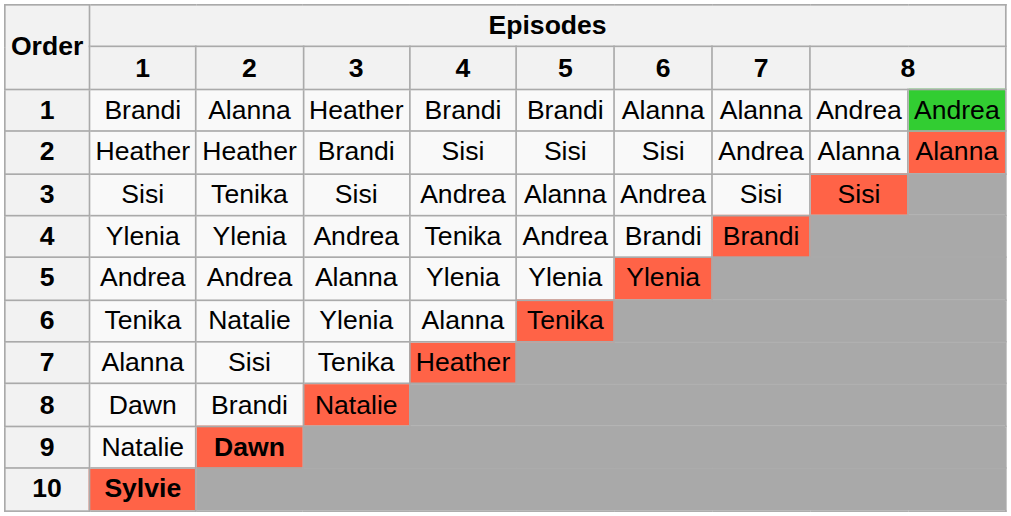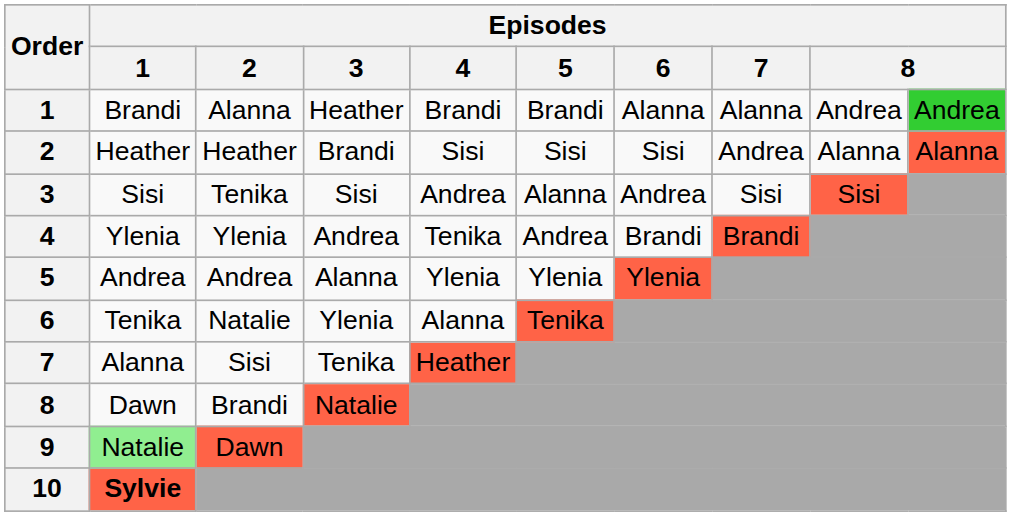(143, 446) no background -> (143, 446) lightgreen background
(250, 446) bold -> (249, 446) normal
